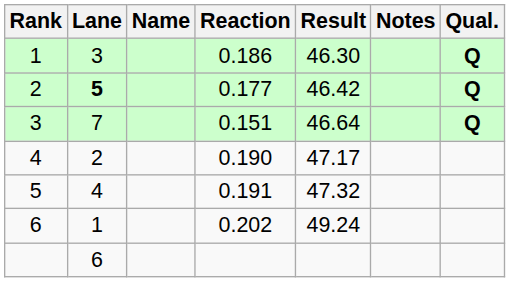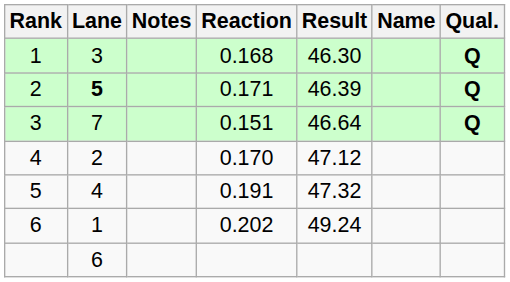columns swapped: (161, 21) <-> (406, 21)
(245, 55) 0.186 -> (247, 55) 0.168
(245, 89) 0.177 -> (247, 89) 0.171
(333, 89) 46.42 -> (334, 89) 46.39
(245, 157) 0.190 -> (247, 157) 0.170
(333, 157) 47.17 -> (334, 157) 47.12
